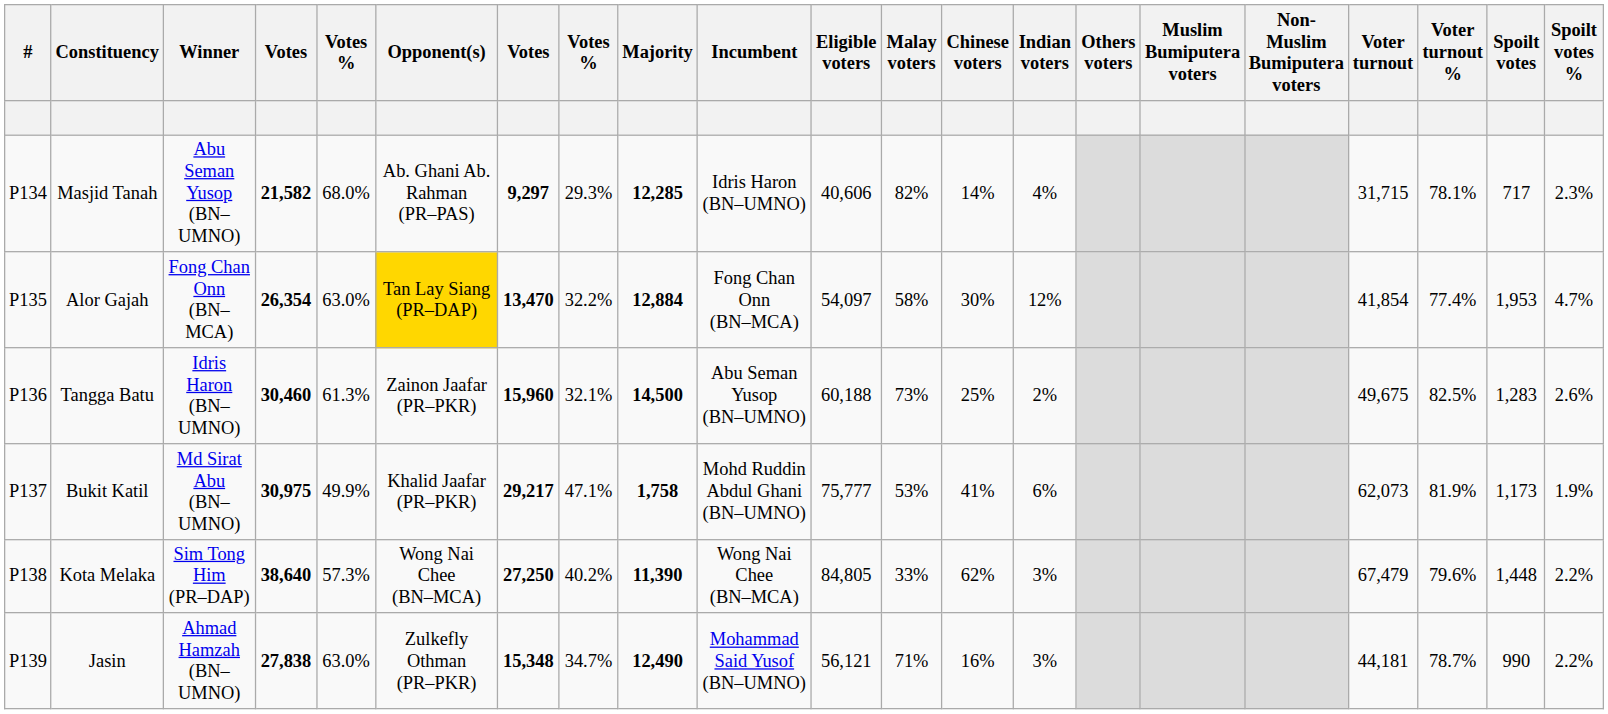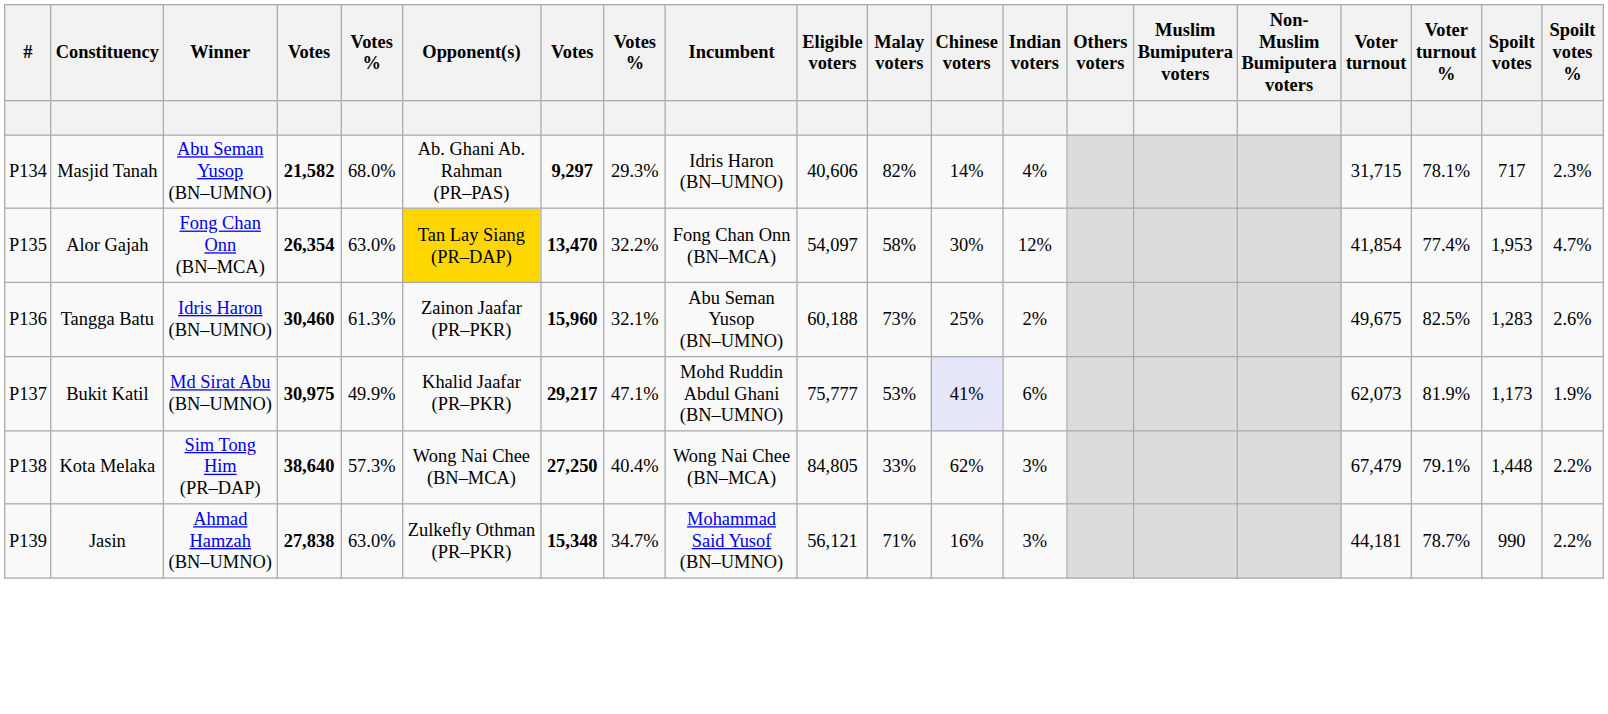- column: (658, 118)
(978, 491) no background -> (967, 393) lavender background
(588, 576) 40.2% -> (635, 467) 40.4%
(1453, 576) 79.6% -> (1446, 467) 79.1%
